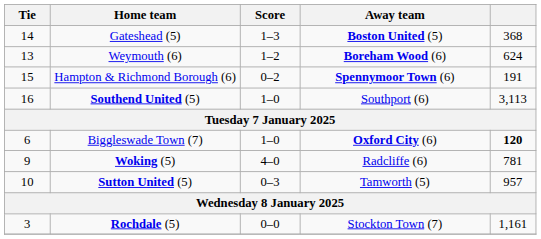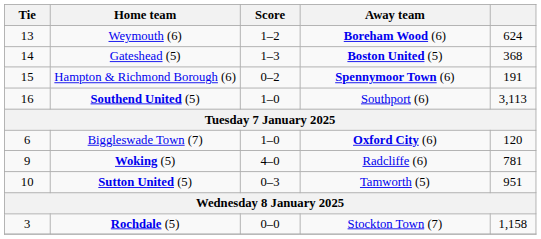rows swapped: (145, 57) <-> (145, 36)
(513, 140) bold -> (513, 140) normal
(513, 182) 957 -> (513, 182) 951
(513, 224) 1,161 -> (513, 224) 1,158
